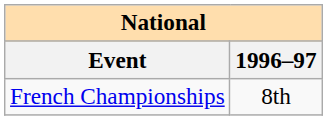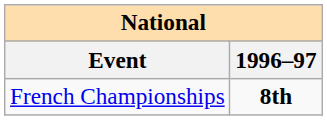(276, 96) normal -> (276, 96) bold
